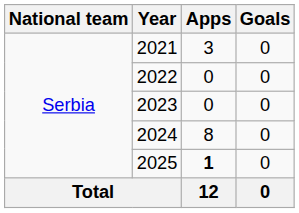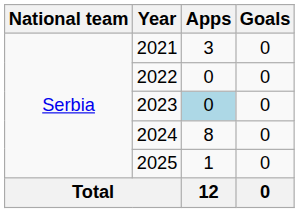(209, 105) no background -> (209, 105) lightblue background
(209, 163) bold -> (209, 163) normal
